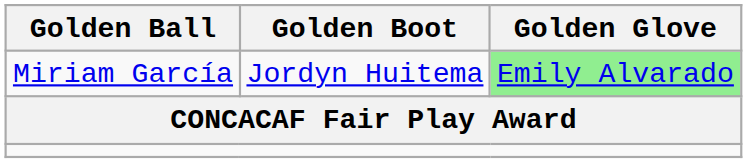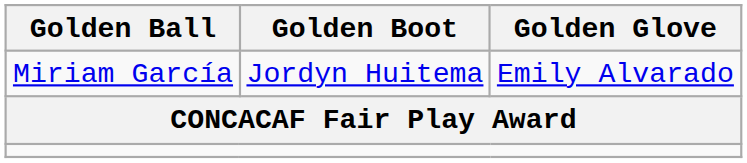(615, 74) lightgreen background -> (615, 74) no background
